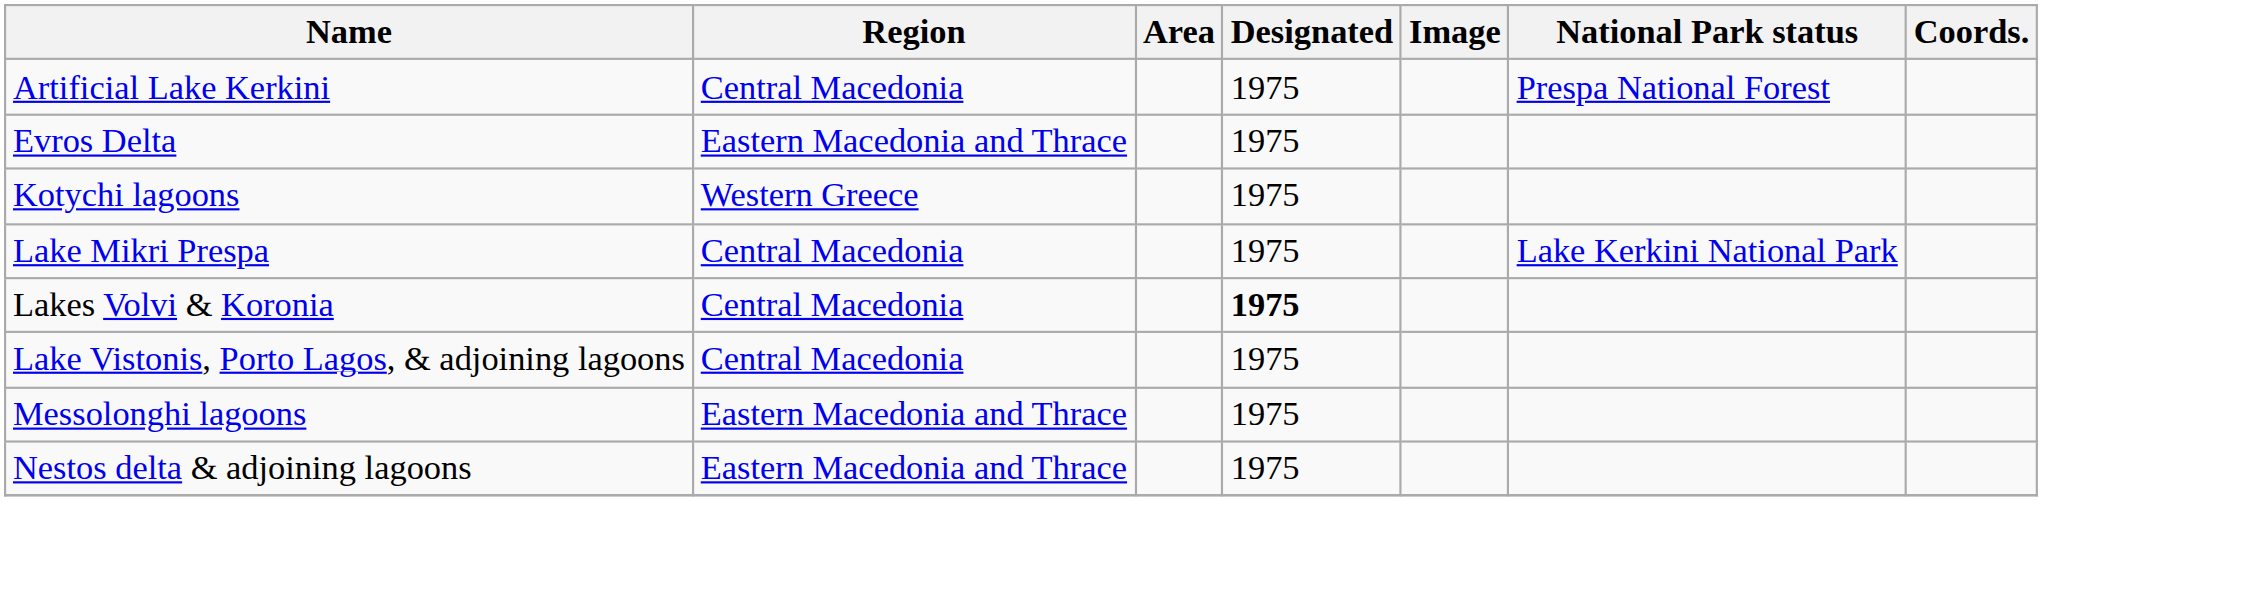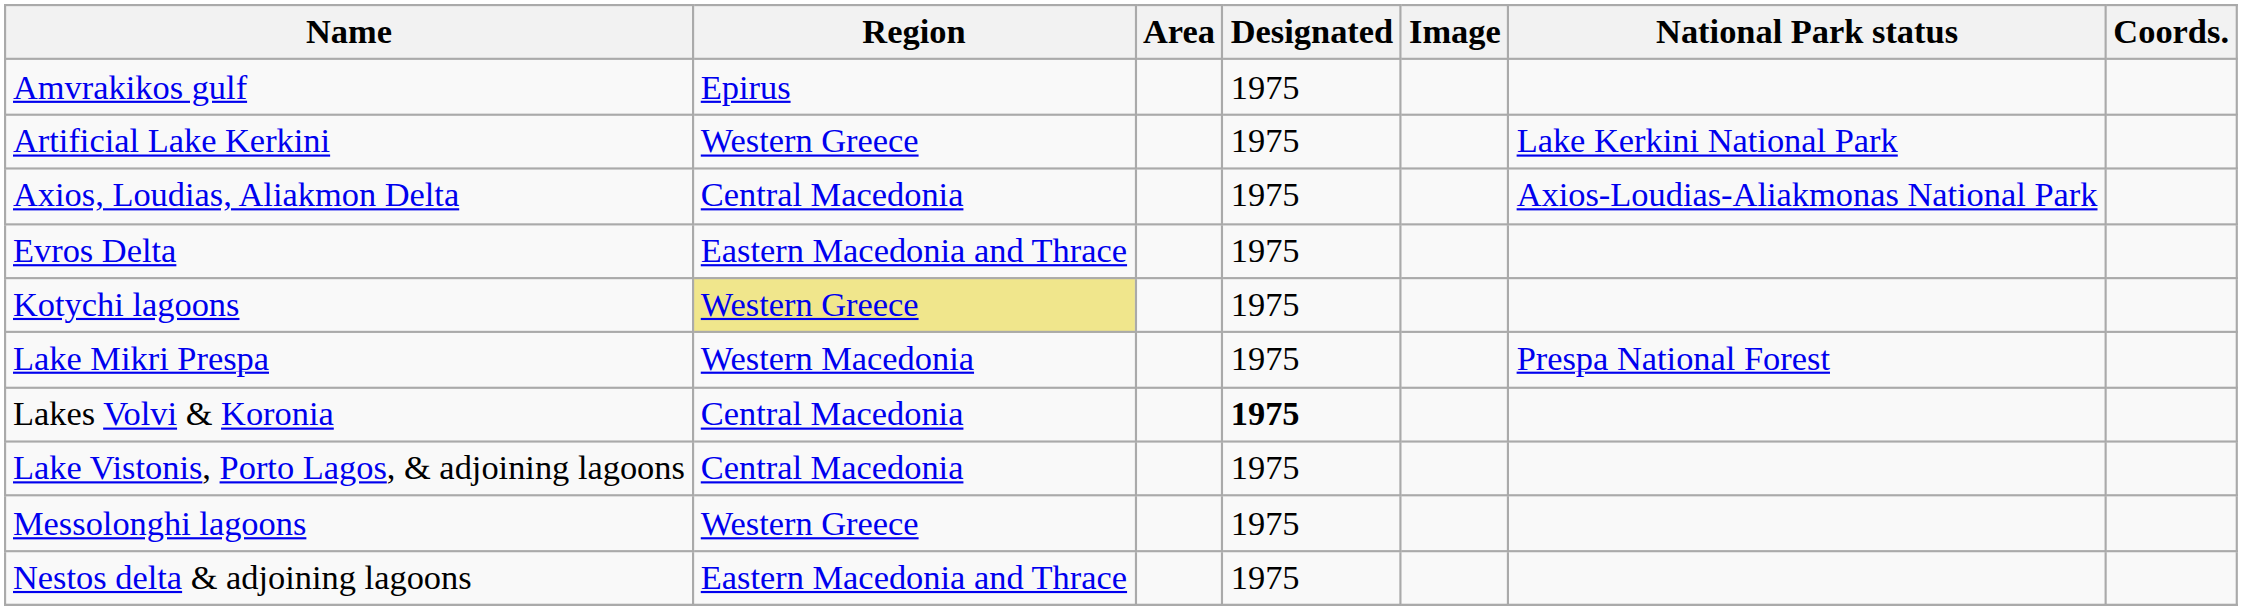+ row: (130, 86)
(832, 86) Central Macedonia -> (810, 140) Western Greece
(1673, 86) Prespa National Forest -> (1707, 140) Lake Kerkini National Park
+ row: (236, 195)
(810, 195) no background -> (810, 304) khaki background
(832, 250) Central Macedonia -> (837, 359) Western Macedonia
(1707, 250) Lake Kerkini National Park -> (1673, 359) Prespa National Forest
(914, 413) Eastern Macedonia and Thrace -> (810, 522) Western Greece
